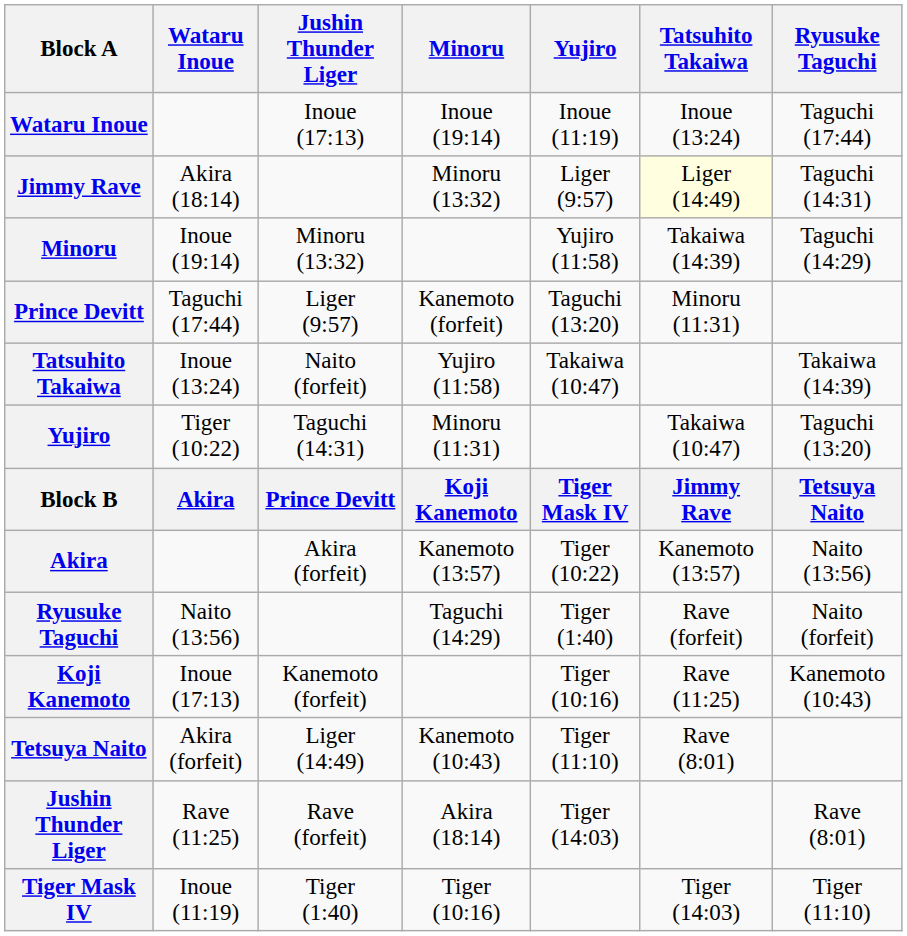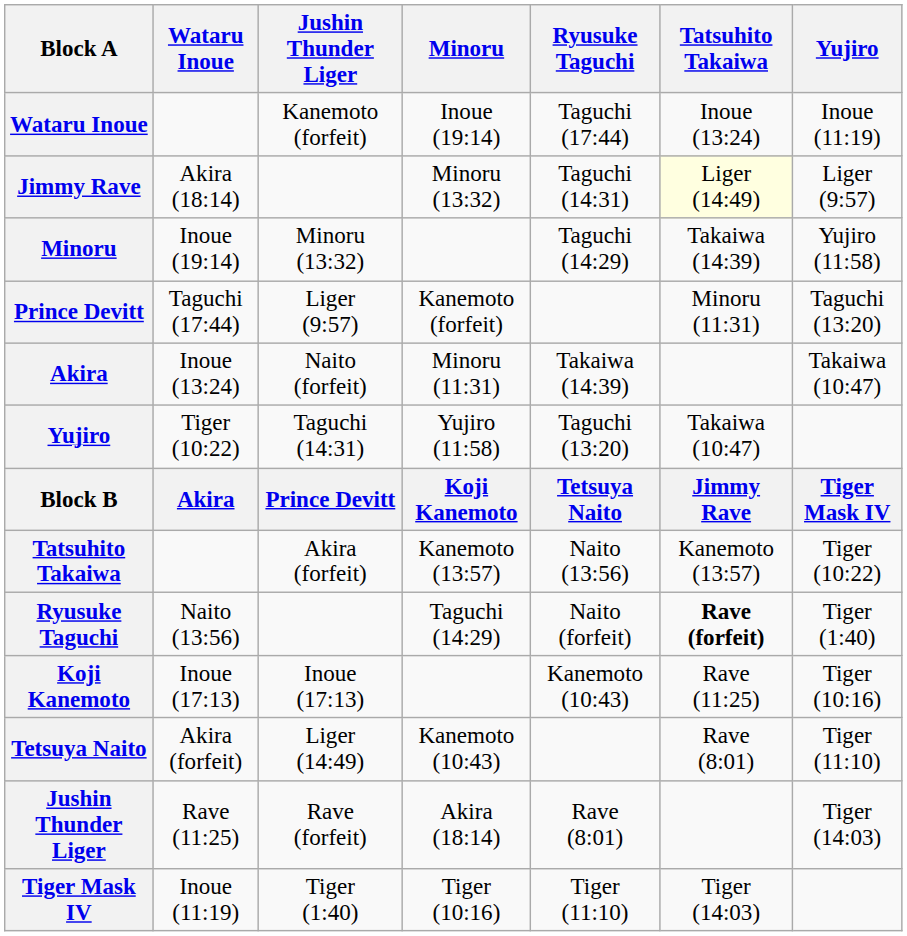columns swapped: (837, 48) <-> (585, 48)
(330, 124) Inoue (17:13) -> (330, 124) Kanemoto (forfeit)
(79, 373) Tatsuhito Takaiwa -> (79, 373) Akira
(466, 373) Yujiro (11:58) -> (466, 373) Minoru (11:31)
(466, 436) Minoru (11:31) -> (466, 436) Yujiro (11:58)
(79, 561) Akira -> (79, 561) Tatsuhito Takaiwa
(706, 623) normal -> (726, 623) bold
(330, 686) Kanemoto (forfeit) -> (330, 686) Inoue (17:13)
